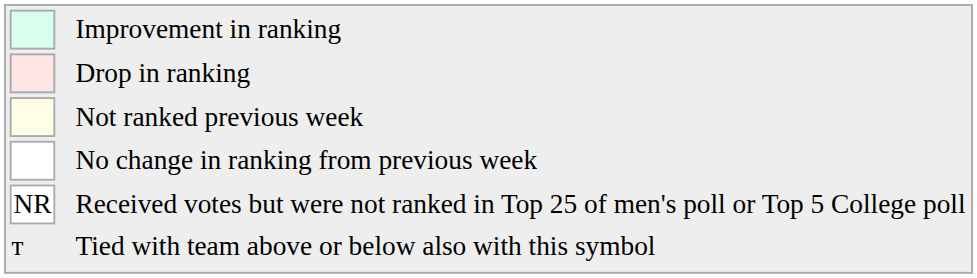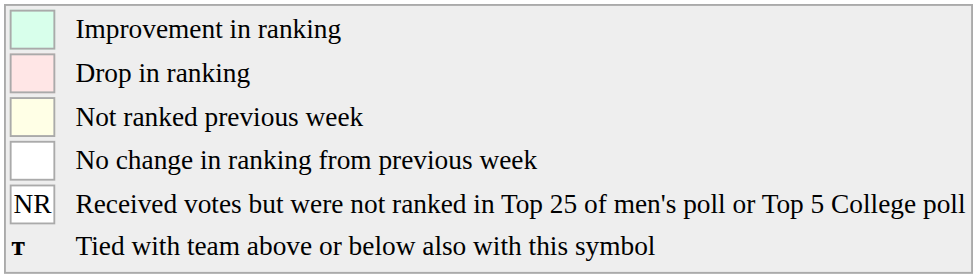(18, 245) normal -> (18, 245) bold
